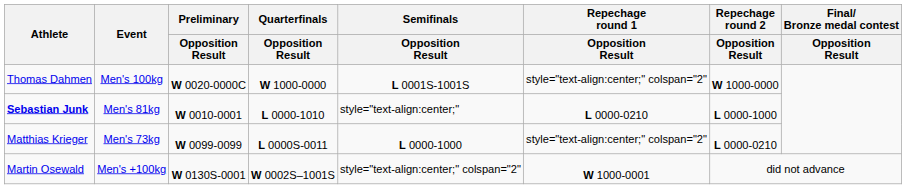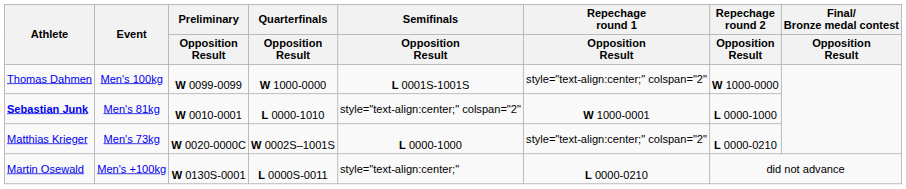(209, 86) W 0020-0000C -> (209, 86) W 0099-0099
(400, 109) style="text-align:center;" -> (430, 109) style="text-align:center;" colspan="2"
(616, 115) L 0000-0210 -> (617, 115) W 1000-0001
(209, 145) W 0099-0099 -> (209, 145) W 0020-0000C
(293, 145) L 0000S-0011 -> (293, 145) W 0002S–1001S
(293, 175) W 0002S–1001S -> (293, 175) L 0000S-0011
(430, 169) style="text-align:center;" colspan="2" -> (400, 169) style="text-align:center;"
(617, 175) W 1000-0001 -> (616, 175) L 0000-0210
